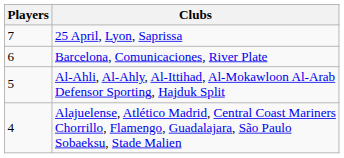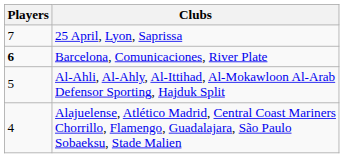(11, 56) normal -> (11, 56) bold
